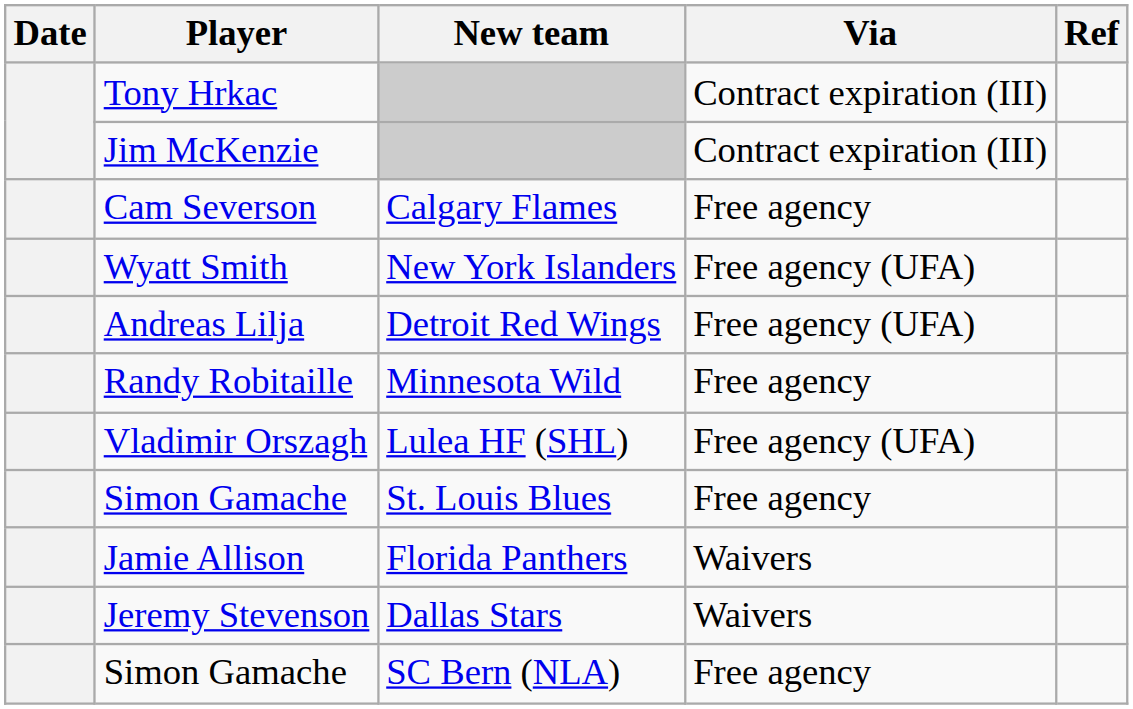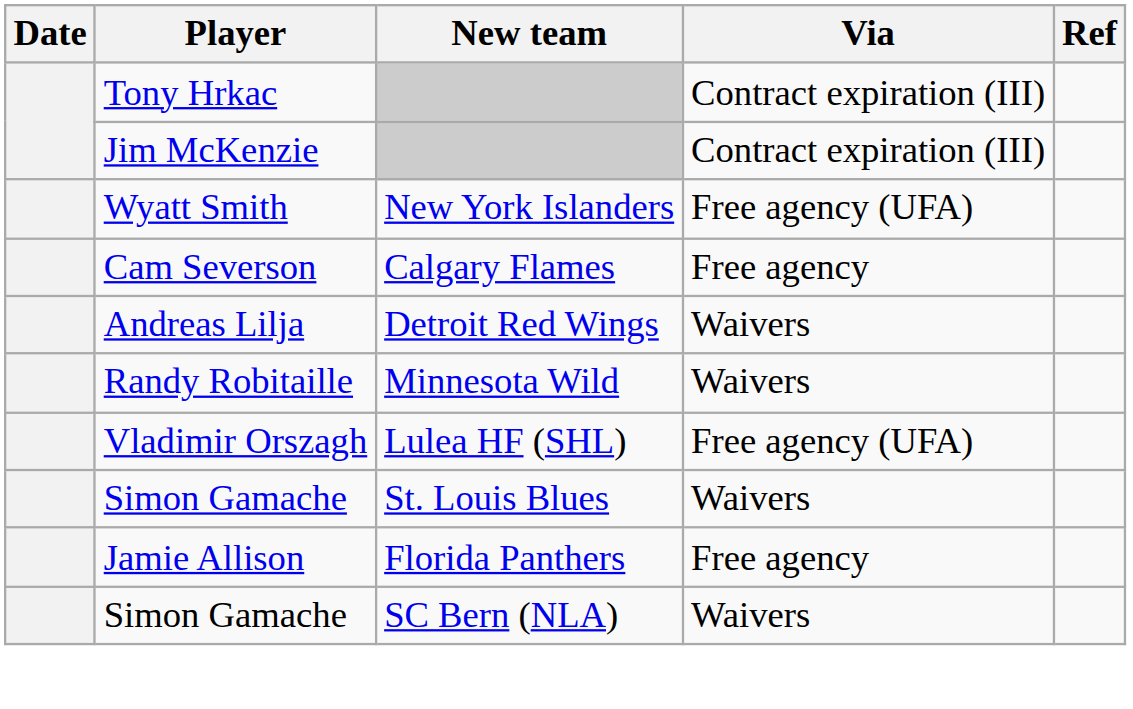rows swapped: (196, 265) <-> (210, 207)
(834, 324) Free agency (UFA) -> (751, 324) Waivers
(782, 382) Free agency -> (751, 382) Waivers
(782, 498) Free agency -> (751, 498) Waivers
(753, 556) Waivers -> (780, 556) Free agency
- row: (237, 614)
(782, 672) Free agency -> (751, 614) Waivers
